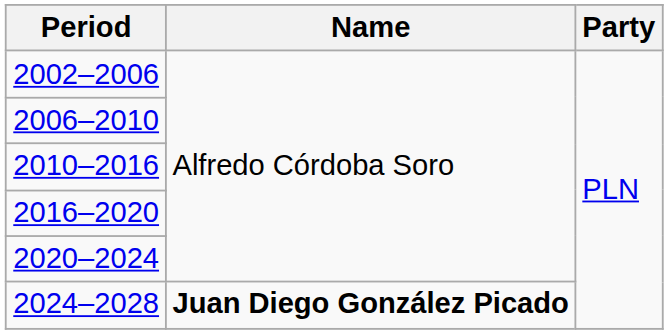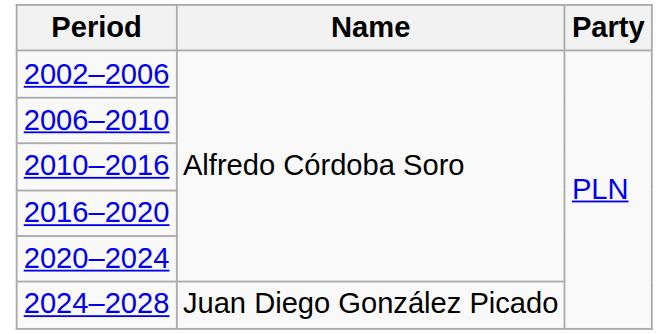(371, 304) bold -> (371, 304) normal
